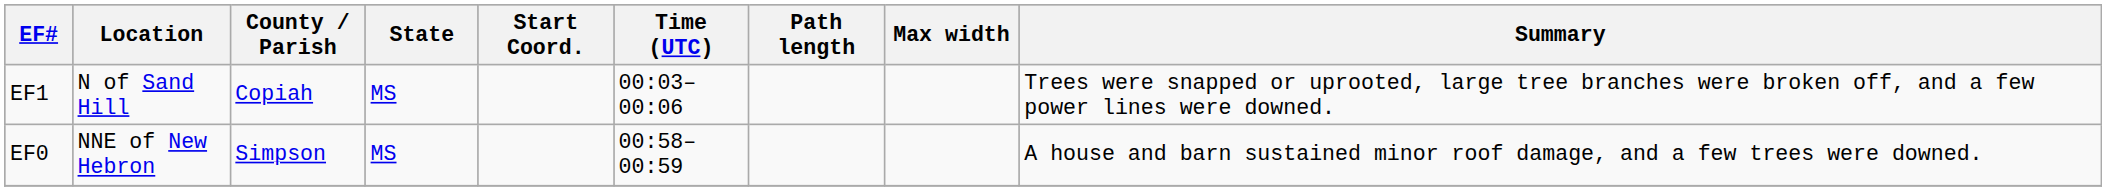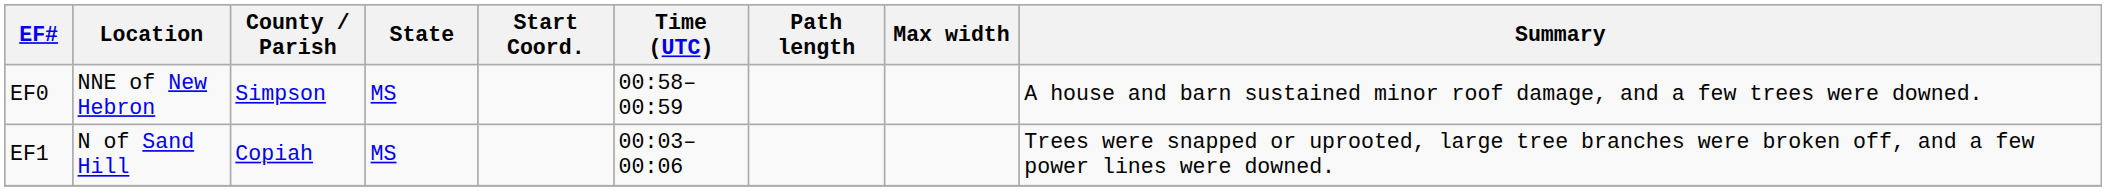rows swapped: (29, 95) <-> (29, 155)
